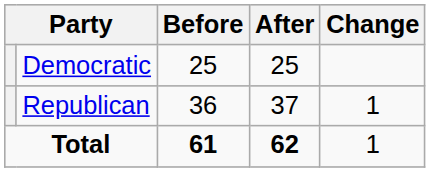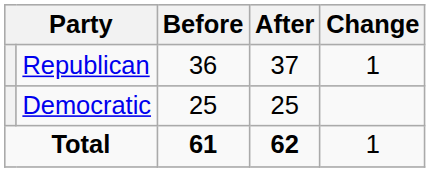rows swapped: (86, 105) <-> (87, 65)
